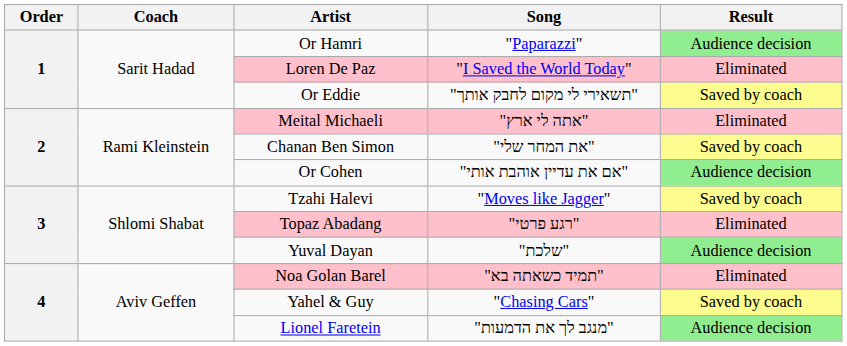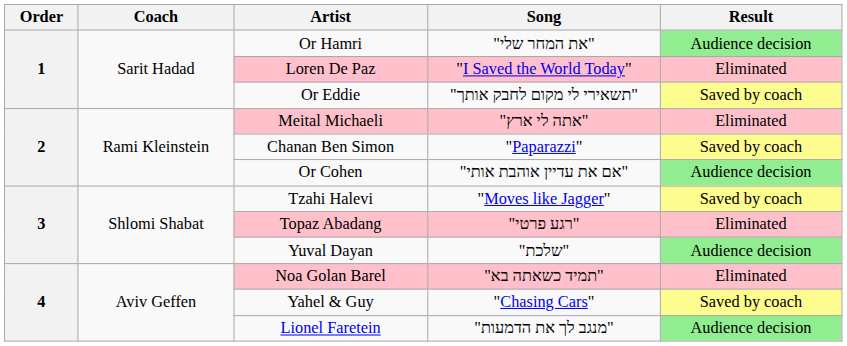(544, 43) "Paparazzi" -> (544, 43) "את המחר שלי"
(544, 146) "את המחר שלי" -> (544, 146) "Paparazzi"
